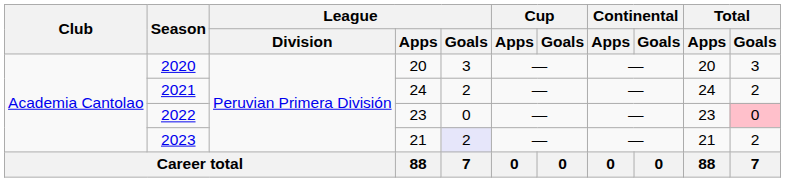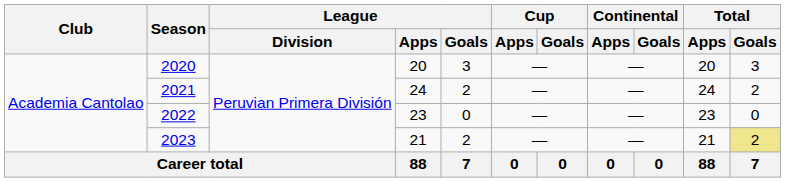(755, 115) pink background -> (755, 115) no background
(466, 139) lavender background -> (466, 139) no background
(755, 139) no background -> (755, 139) khaki background
